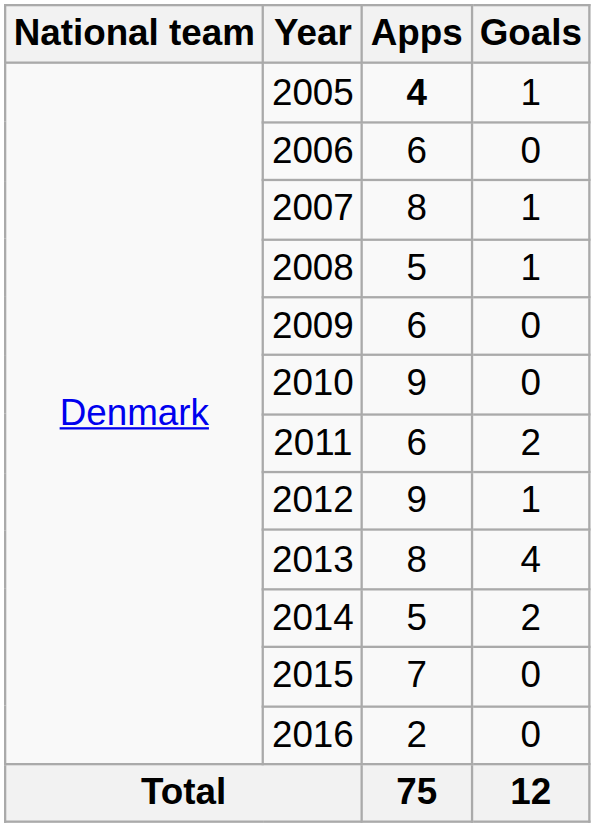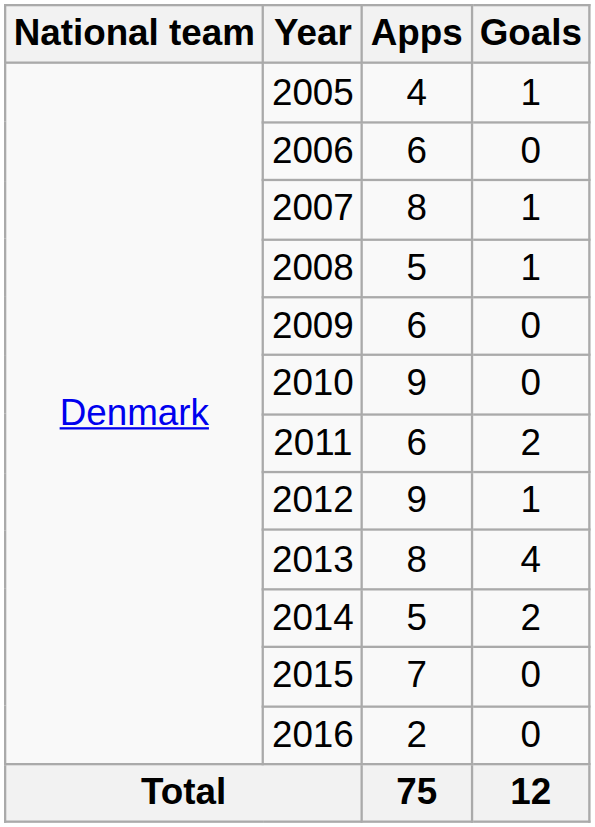(417, 92) bold -> (417, 92) normal
